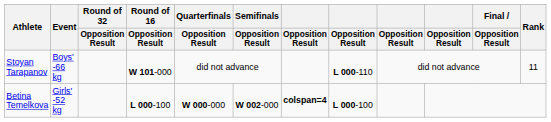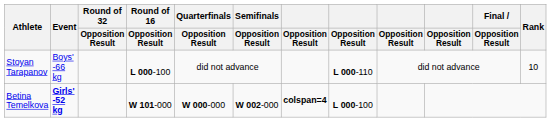(150, 72) W 101-000 -> (150, 72) L 000-100
(533, 67) 11 -> (533, 67) 10
(62, 101) normal -> (63, 101) bold
(150, 106) L 000-100 -> (150, 106) W 101-000
